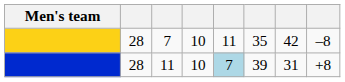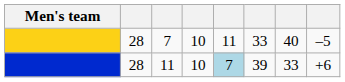(260, 40) 35 -> (260, 40) 33
(291, 40) 42 -> (291, 40) 40
(323, 40) –8 -> (323, 40) –5
(291, 64) 31 -> (291, 64) 33
(323, 64) +8 -> (323, 64) +6
